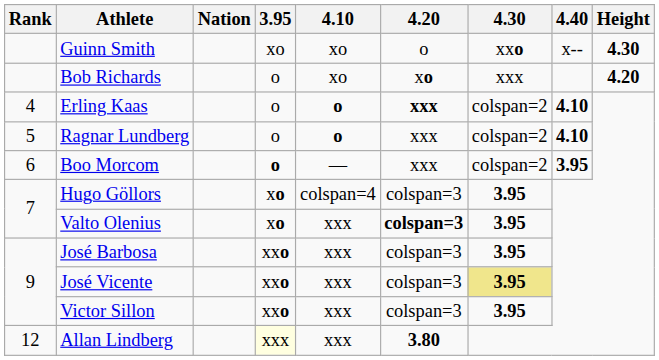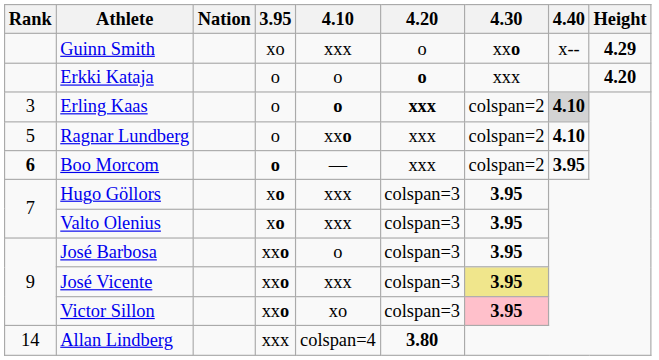(338, 48) xo -> (338, 48) xxx
(623, 48) 4.30 -> (620, 48) 4.29
+ row: (107, 77)
- row: (111, 77)
(30, 106) 4 -> (30, 106) 3
(572, 106) no background -> (569, 106) lightgrey background
(338, 135) o -> (338, 135) xxo
(30, 164) normal -> (30, 164) bold
(338, 194) colspan=4 -> (338, 194) xxx
(424, 223) bold -> (422, 223) normal
(338, 252) xxx -> (338, 252) o
(338, 310) xxx -> (338, 310) xo
(510, 310) no background -> (506, 310) pink background
(30, 340) 12 -> (30, 340) 14
(275, 340) lightyellow background -> (275, 340) no background
(338, 340) xxx -> (338, 340) colspan=4
